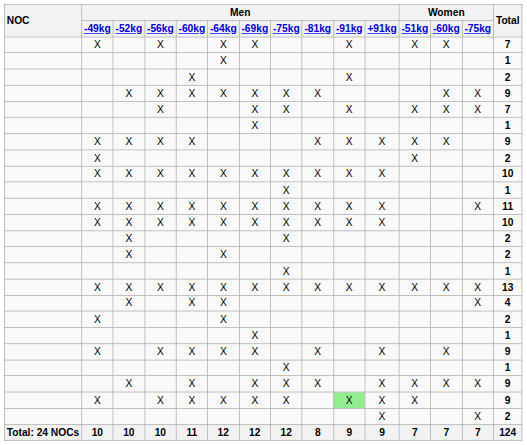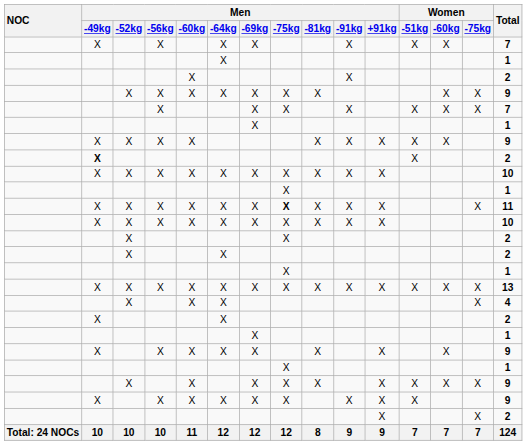(97, 158) normal -> (97, 158) bold
(286, 207) normal -> (286, 207) bold
(349, 400) lightgreen background -> (349, 400) no background
